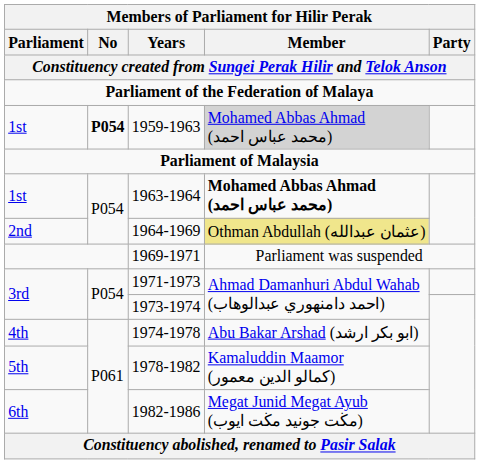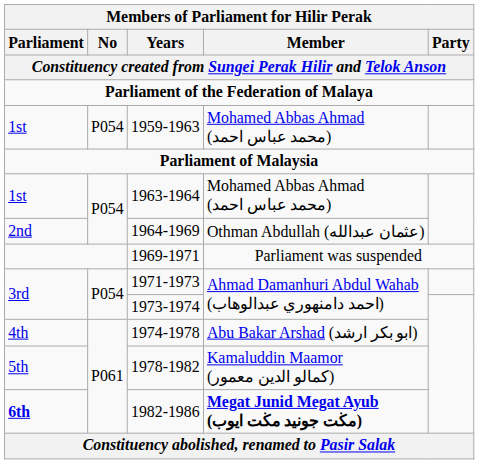(108, 126) bold -> (107, 126) normal
(287, 126) lightgrey background -> (286, 126) no background
(292, 196) bold -> (286, 196) normal
(317, 231) khaki background -> (316, 231) no background
(18, 411) normal -> (19, 411) bold
(288, 411) normal -> (293, 411) bold
